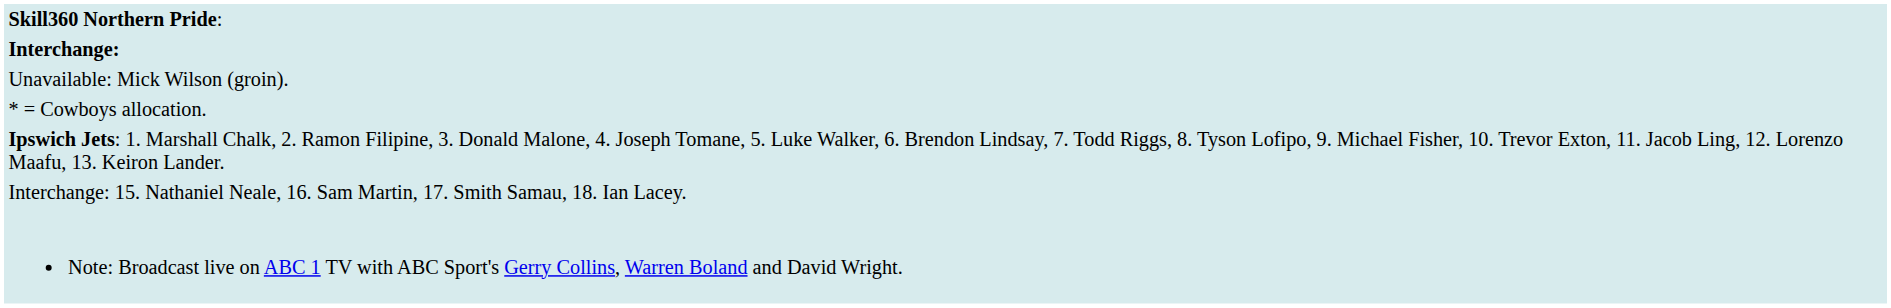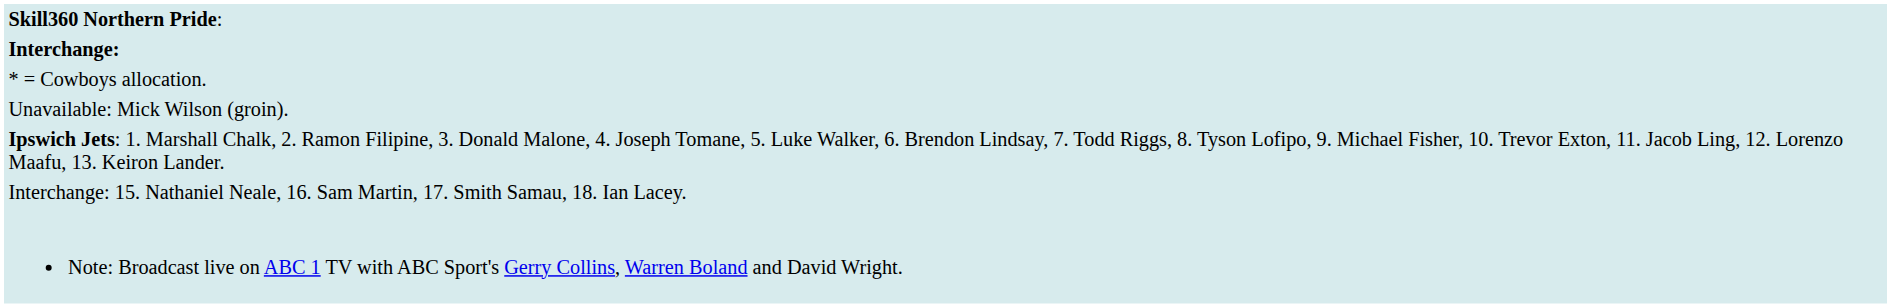(149, 79) Unavailable: Mick Wilson (groin). -> (108, 79) * = Cowboys allocation.
(108, 109) * = Cowboys allocation. -> (149, 109) Unavailable: Mick Wilson (groin).
